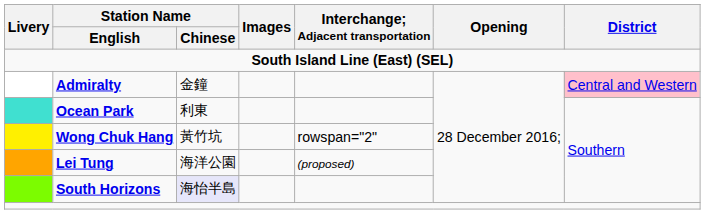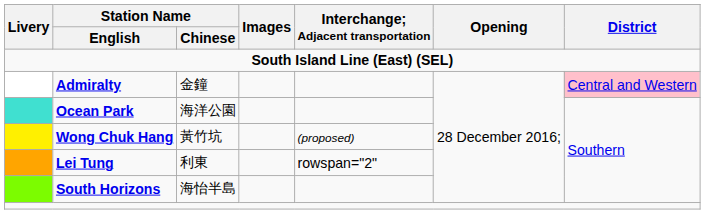(194, 110) 利東 -> (208, 110) 海洋公園
(337, 137) rowspan="2" -> (326, 137) (proposed)
(208, 162) 海洋公園 -> (194, 162) 利東
(326, 163) (proposed) -> (337, 163) rowspan="2"
(208, 188) lavender background -> (208, 188) no background
